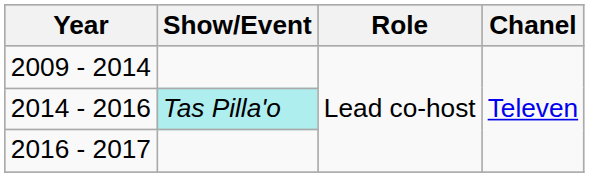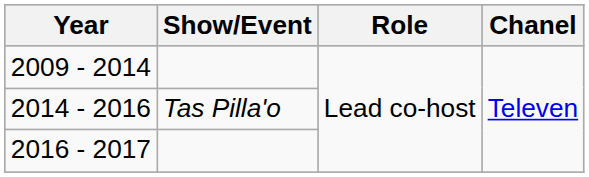(222, 108) paleturquoise background -> (222, 108) no background
